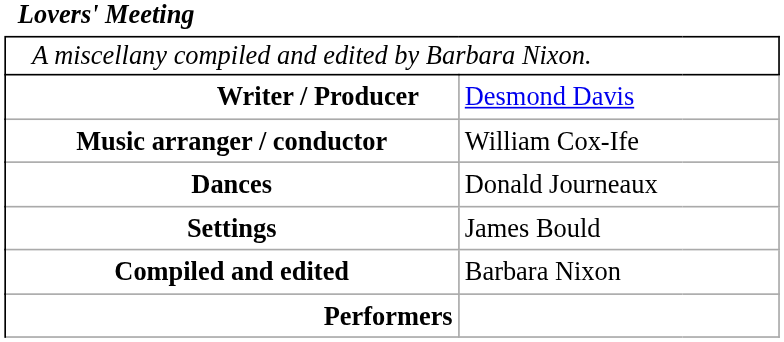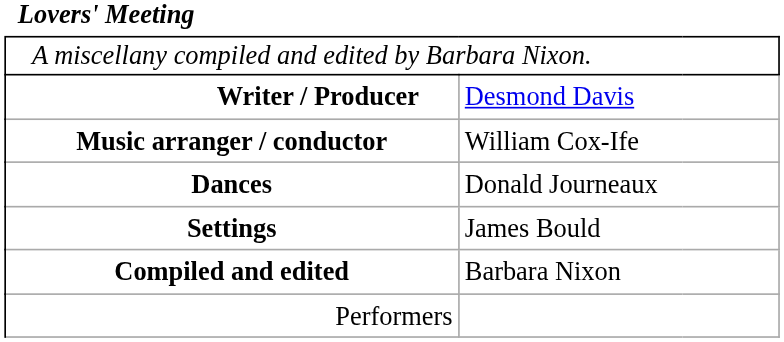(388, 315) bold -> (394, 315) normal
